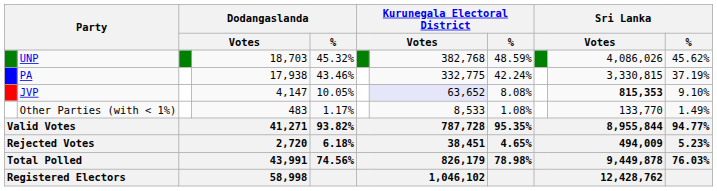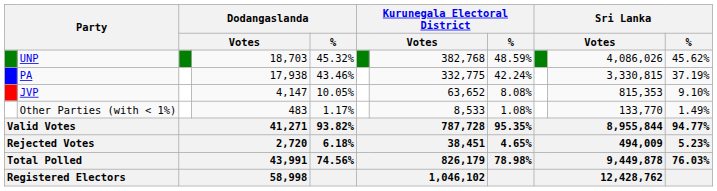(466, 93) lavender background -> (466, 93) no background
(641, 93) bold -> (641, 93) normal
